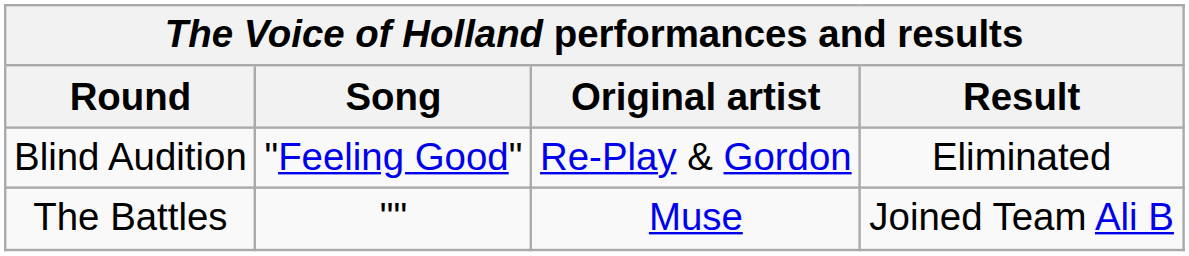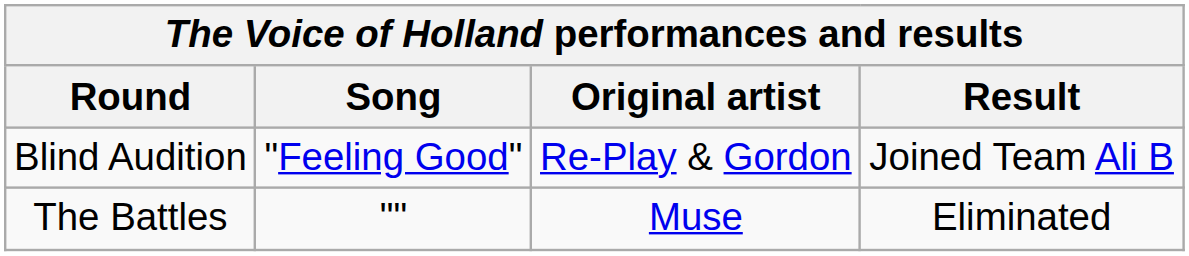(1022, 156) Eliminated -> (1022, 156) Joined Team Ali B
(1022, 217) Joined Team Ali B -> (1022, 217) Eliminated
